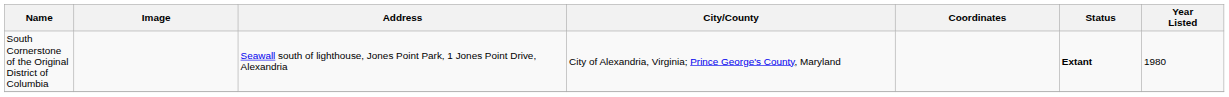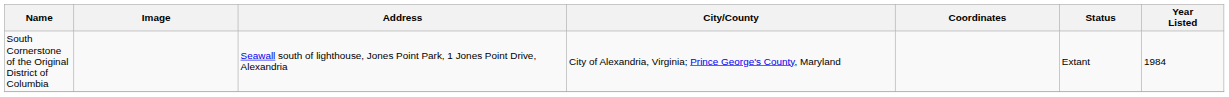(1077, 61) bold -> (1076, 61) normal
(1155, 61) 1980 -> (1155, 61) 1984
